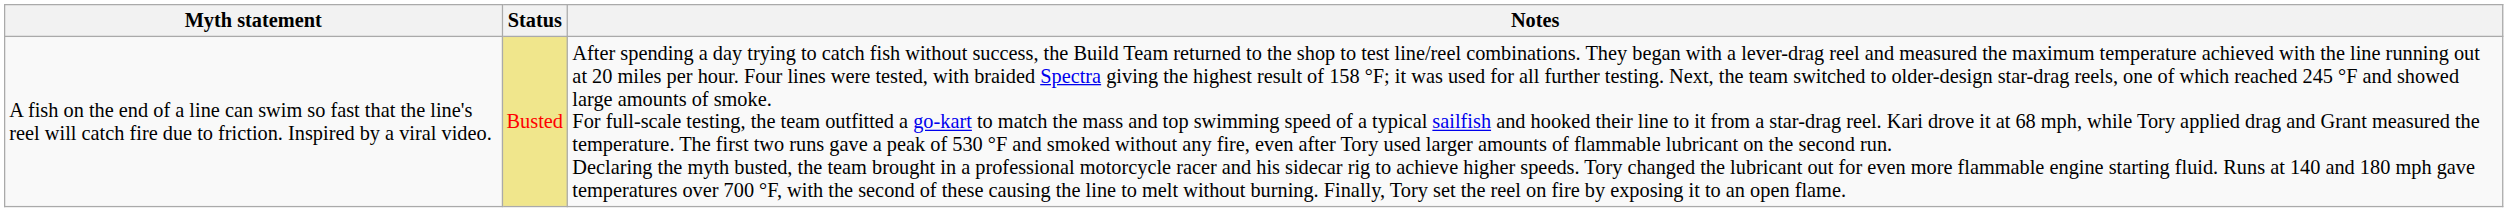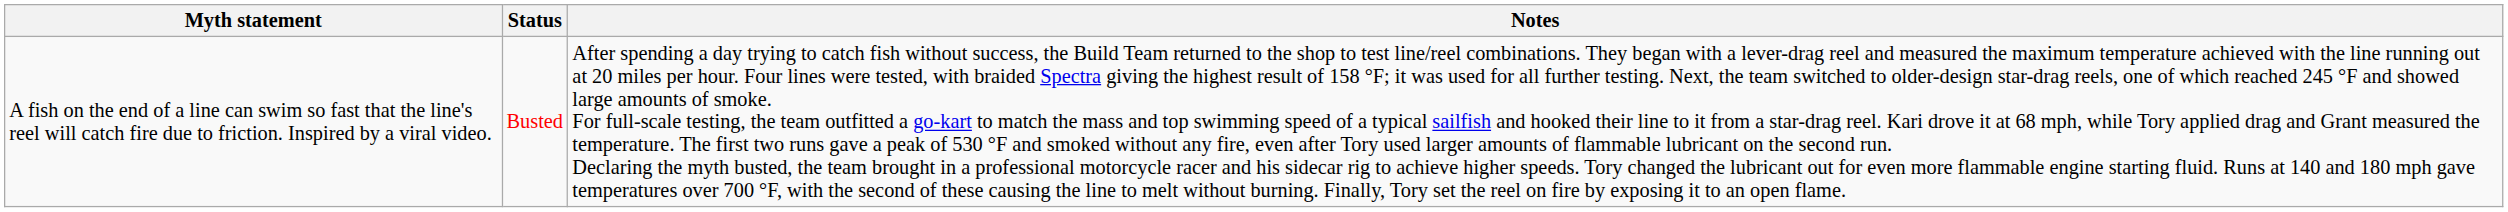(535, 121) khaki background -> (535, 121) no background
